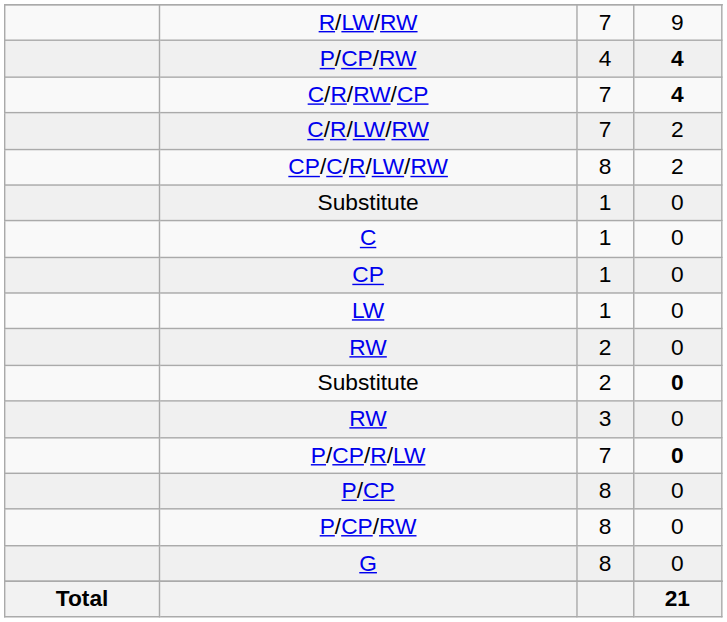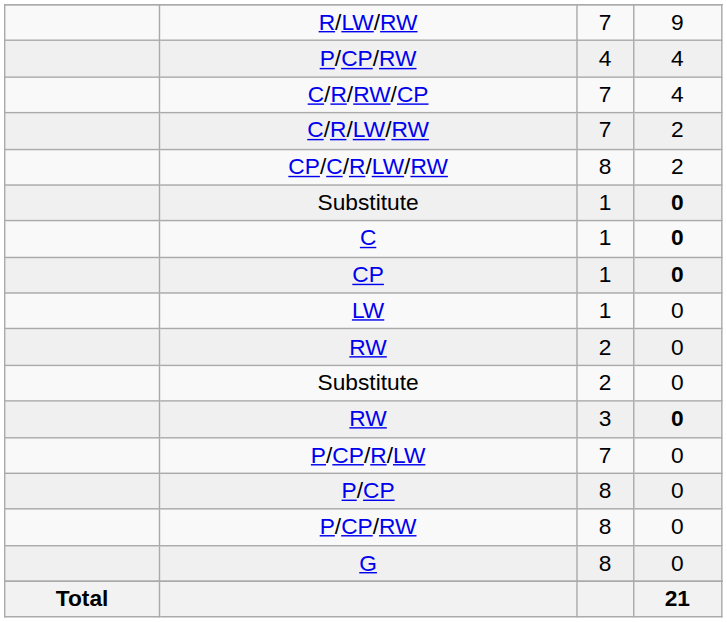(677, 58) bold -> (677, 58) normal
(677, 94) bold -> (677, 94) normal
(677, 202) normal -> (677, 202) bold
(677, 238) normal -> (677, 238) bold
(677, 274) normal -> (677, 274) bold
(677, 382) bold -> (677, 382) normal
(677, 418) normal -> (677, 418) bold
(677, 454) bold -> (677, 454) normal
